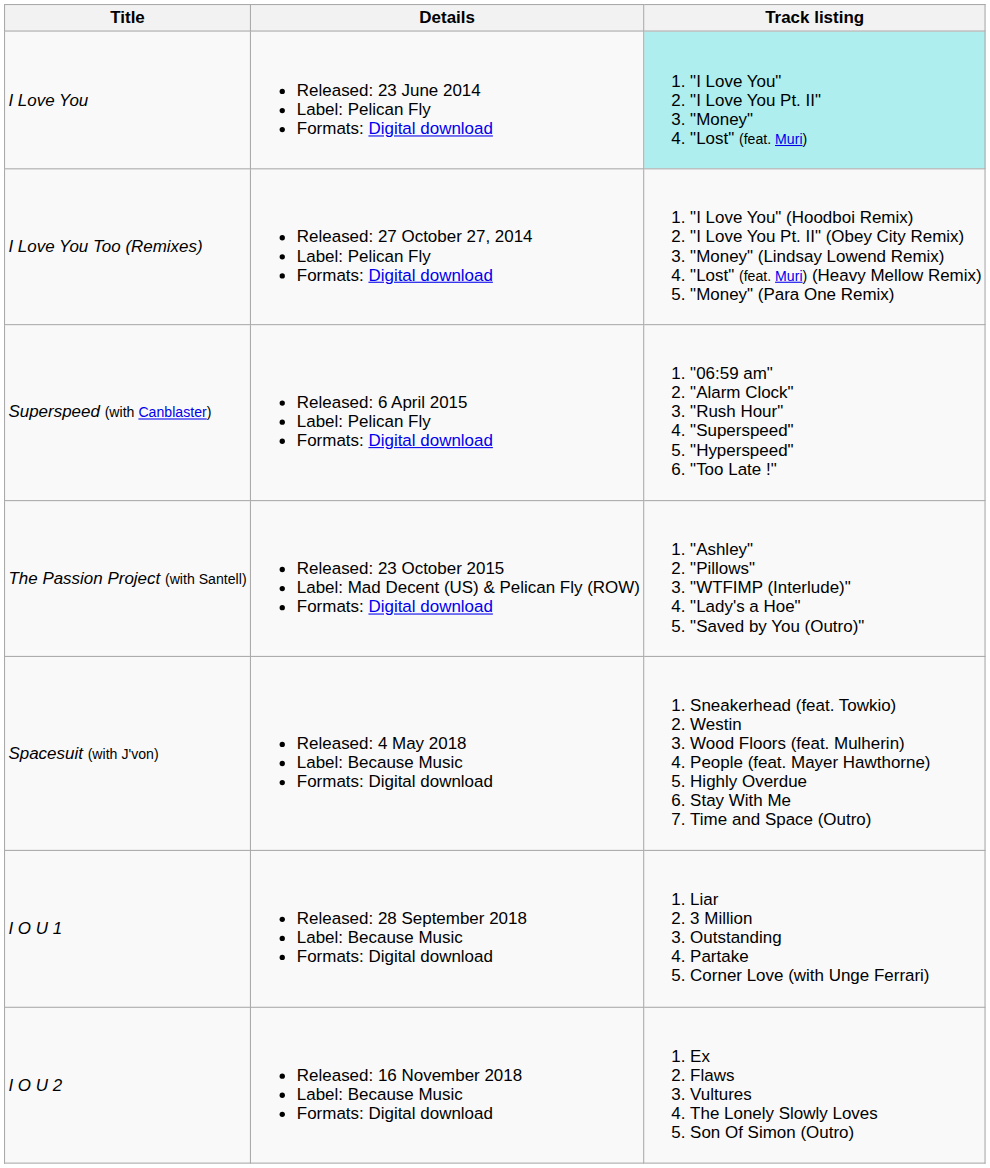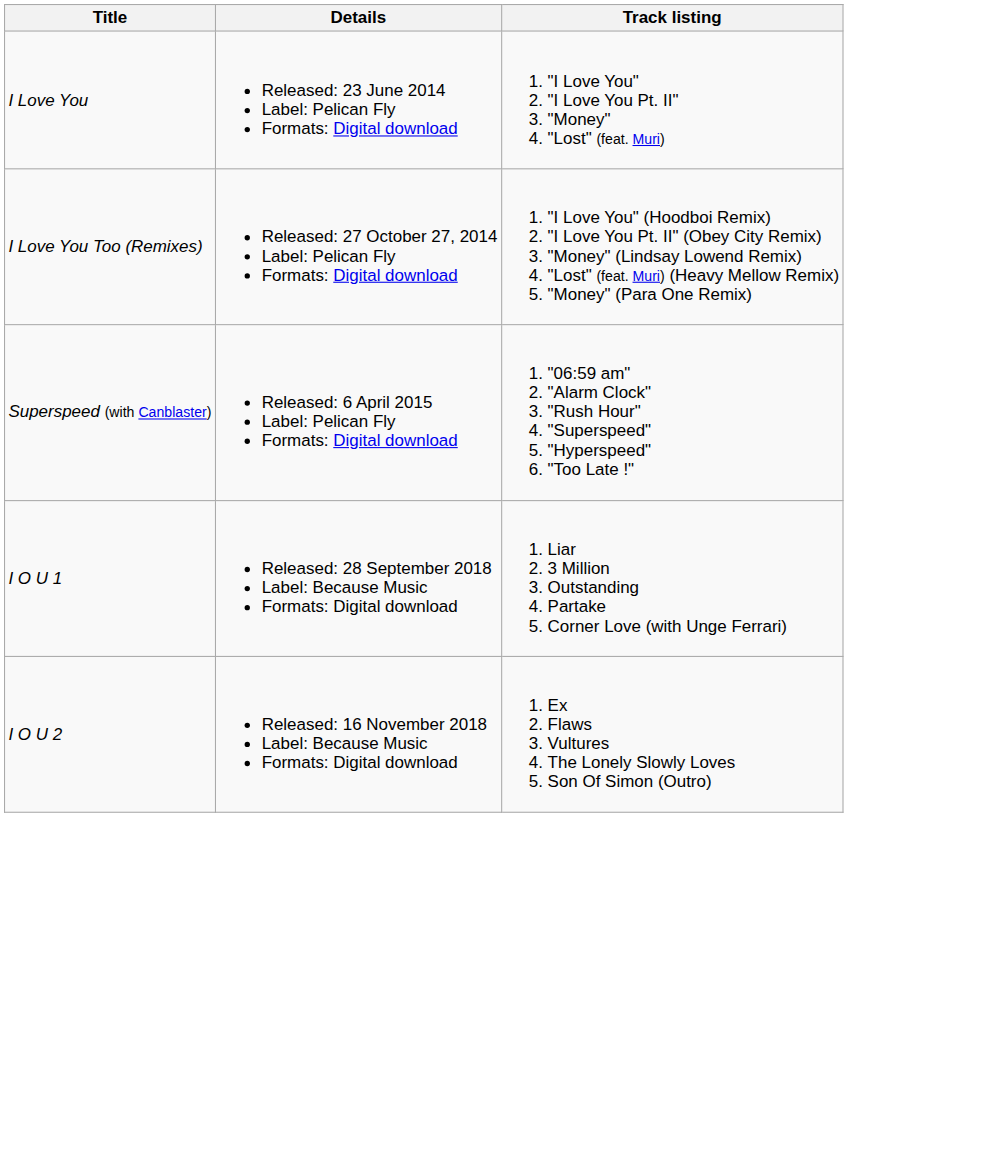(815, 110) paleturquoise background -> (672, 110) no background
- row: (128, 578)
- row: (84, 753)
